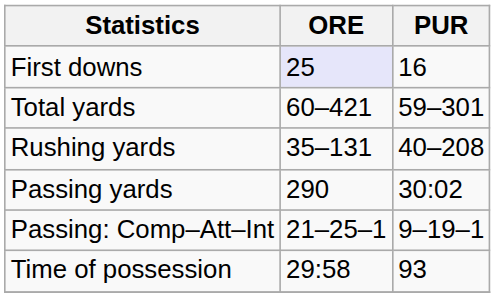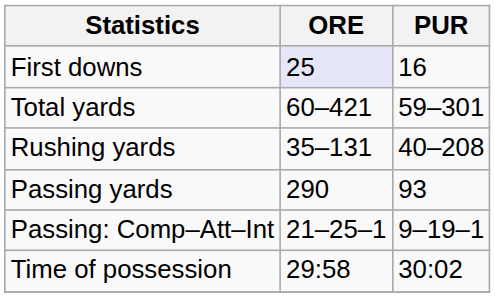(430, 189) 30:02 -> (413, 189) 93
(413, 270) 93 -> (430, 270) 30:02
